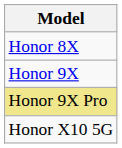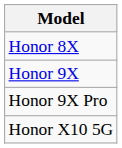(58, 101) khaki background -> (58, 101) no background
